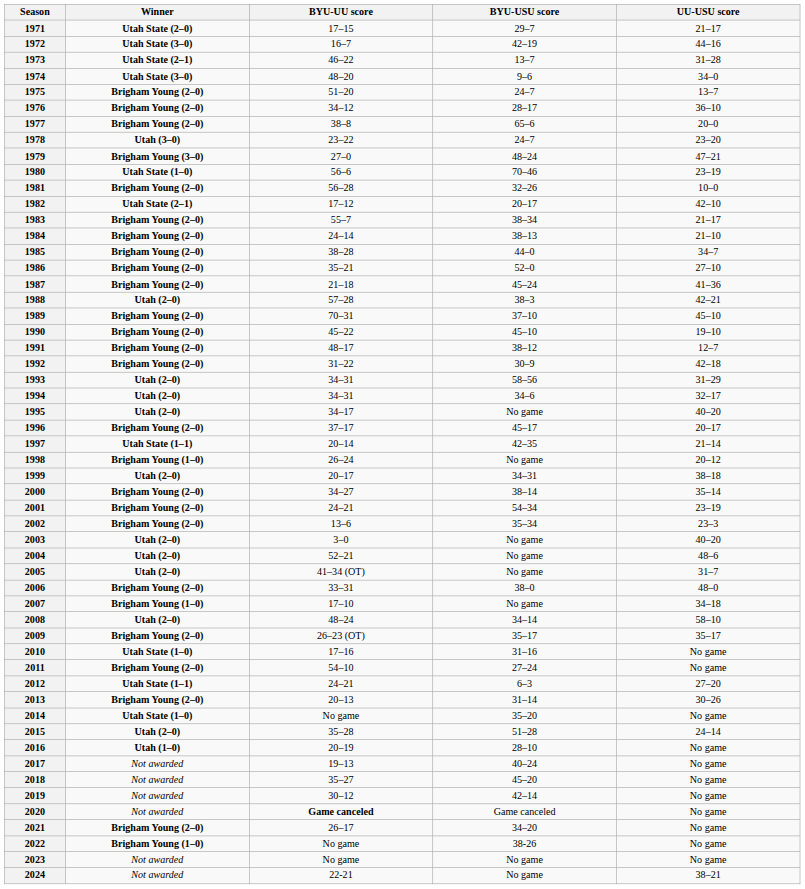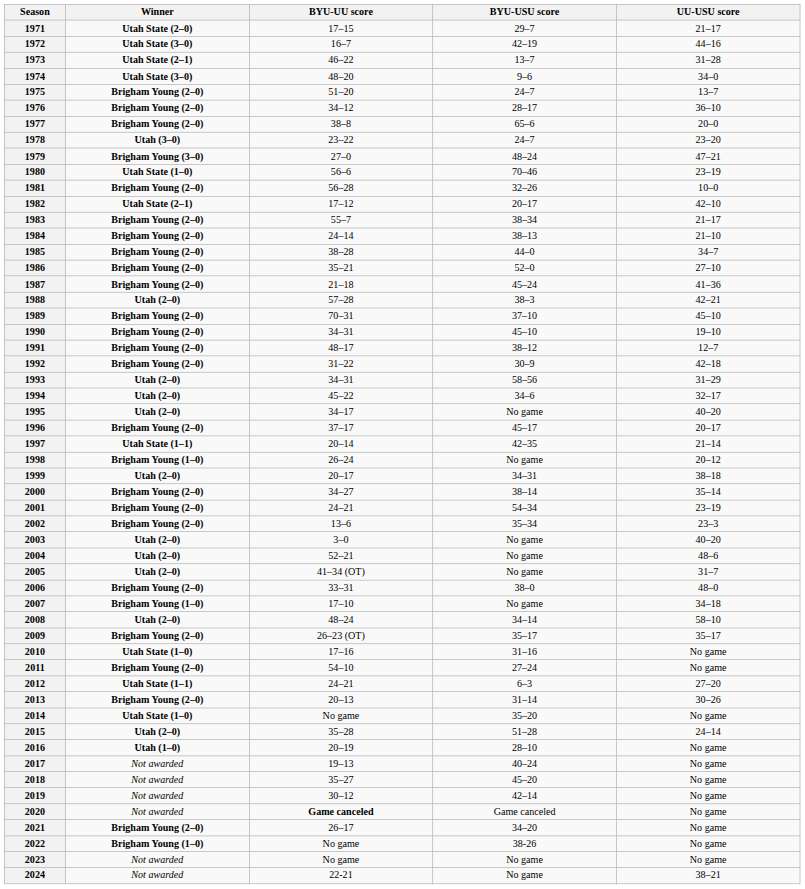(341, 332) 45–22 -> (341, 332) 34–31
(341, 396) 34–31 -> (341, 396) 45–22
